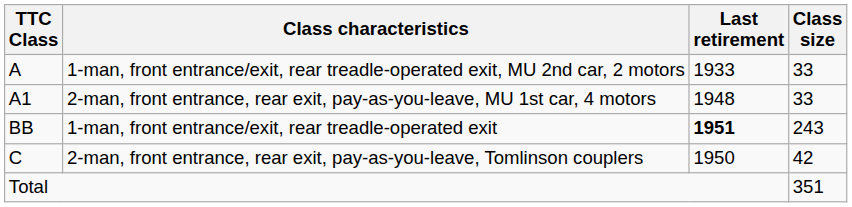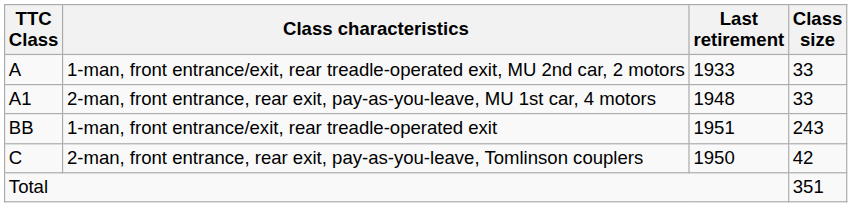(714, 128) bold -> (714, 128) normal
